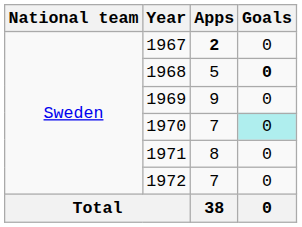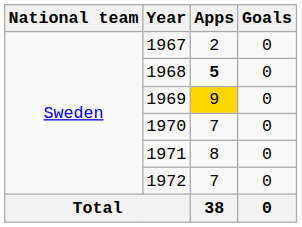(214, 45) bold -> (214, 45) normal
(214, 72) normal -> (214, 72) bold
(267, 72) bold -> (267, 72) normal
(214, 100) no background -> (214, 100) gold background
(267, 127) paleturquoise background -> (267, 127) no background
